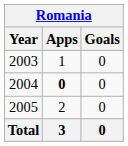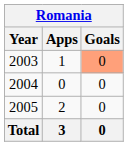(102, 61) no background -> (102, 61) lightsalmon background
(62, 84) bold -> (62, 84) normal
